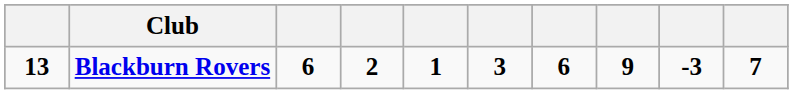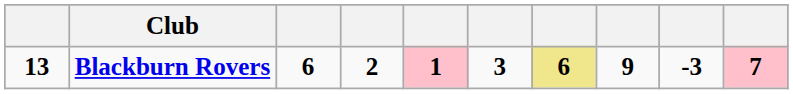(436, 66) no background -> (436, 66) pink background
(564, 66) no background -> (564, 66) khaki background
(756, 66) no background -> (756, 66) pink background
